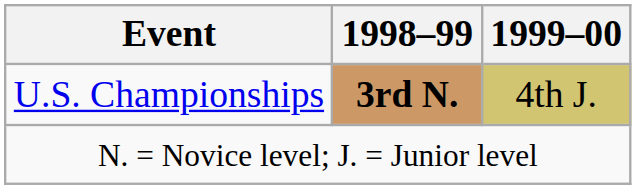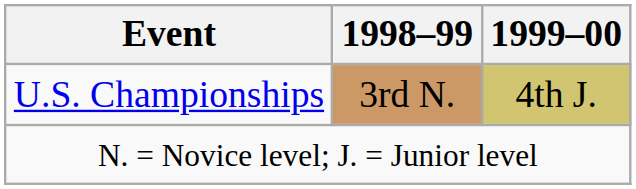(407, 93) bold -> (407, 93) normal
